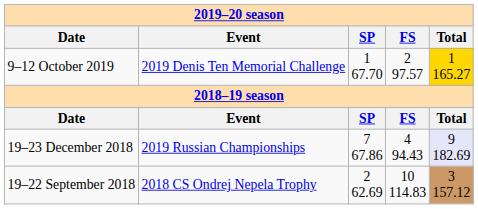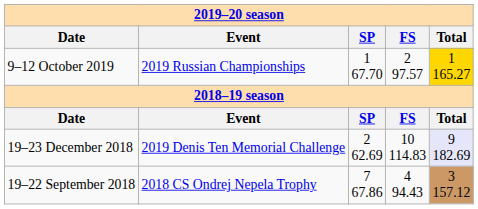(243, 66) 2019 Denis Ten Memorial Challenge -> (223, 66) 2019 Russian Championships
(223, 147) 2019 Russian Championships -> (243, 147) 2019 Denis Ten Memorial Challenge
(367, 147) 7 67.86 -> (367, 147) 2 62.69
(408, 147) 4 94.43 -> (408, 147) 10 114.83
(367, 185) 2 62.69 -> (367, 185) 7 67.86
(408, 185) 10 114.83 -> (408, 185) 4 94.43
